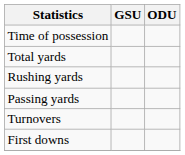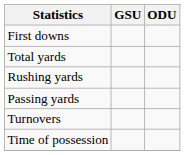rows swapped: (38, 139) <-> (58, 35)
